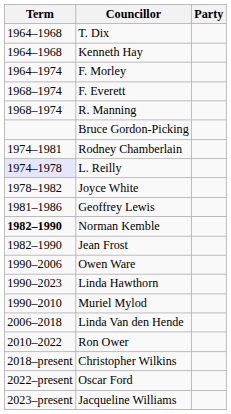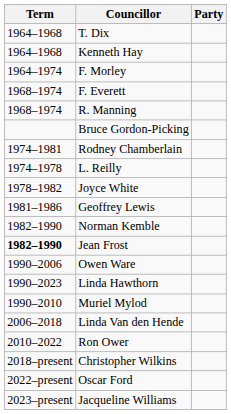(35, 168) lavender background -> (35, 168) no background
(35, 226) bold -> (35, 226) normal
(35, 245) normal -> (35, 245) bold
